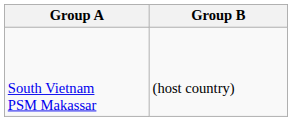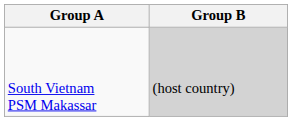(194, 88) no background -> (194, 88) lightgrey background
